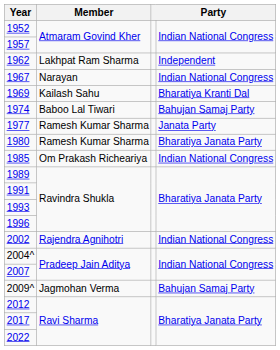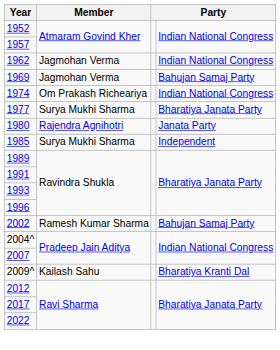(89, 61) Lakhpat Ram Sharma -> (79, 61) Jagmohan Verma
(187, 61) Independent -> (216, 61) Indian National Congress
- row: (18, 77)
(69, 93) Kailash Sahu -> (79, 77) Jagmohan Verma
(204, 93) Bharatiya Kranti Dal -> (206, 77) Bahujan Samaj Party
(77, 110) Baboo Lal Tiwari -> (93, 93) Om Prakash Richeariya
(206, 110) Bahujan Samaj Party -> (216, 93) Indian National Congress
(94, 126) Ramesh Kumar Sharma -> (87, 110) Surya Mukhi Sharma
(187, 126) Janata Party -> (210, 110) Bharatiya Janata Party
(94, 142) Ramesh Kumar Sharma -> (81, 126) Rajendra Agnihotri
(210, 142) Bharatiya Janata Party -> (187, 126) Janata Party
(93, 158) Om Prakash Richeariya -> (87, 142) Surya Mukhi Sharma
(216, 158) Indian National Congress -> (187, 142) Independent
(81, 239) Rajendra Agnihotri -> (94, 223) Ramesh Kumar Sharma
(216, 239) Indian National Congress -> (206, 223) Bahujan Samaj Party
(79, 288) Jagmohan Verma -> (69, 272) Kailash Sahu
(206, 288) Bahujan Samaj Party -> (204, 272) Bharatiya Kranti Dal
